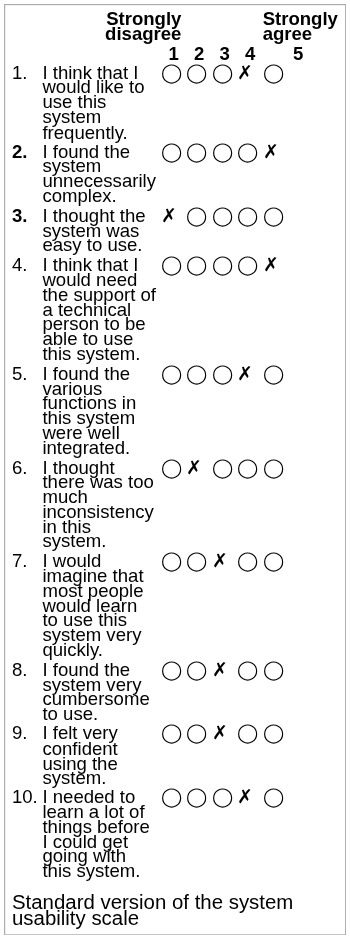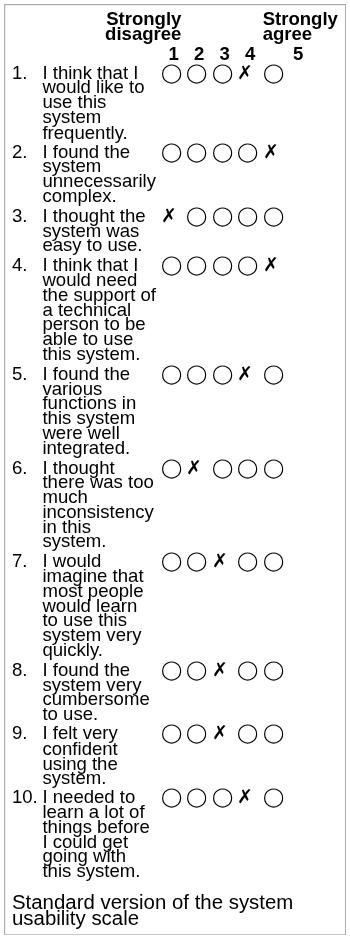(20, 151) bold -> (20, 151) normal
(20, 215) bold -> (20, 215) normal
